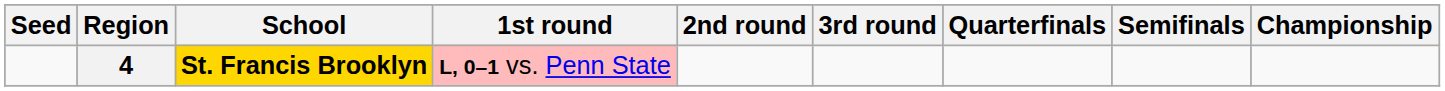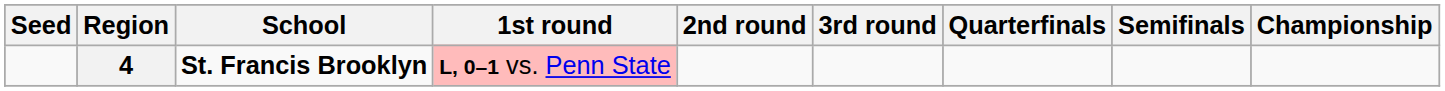(304, 65) gold background -> (304, 65) no background
